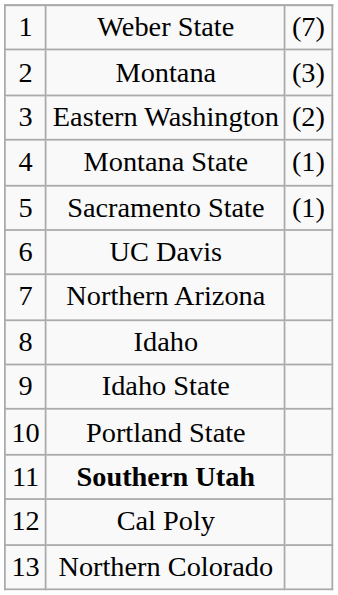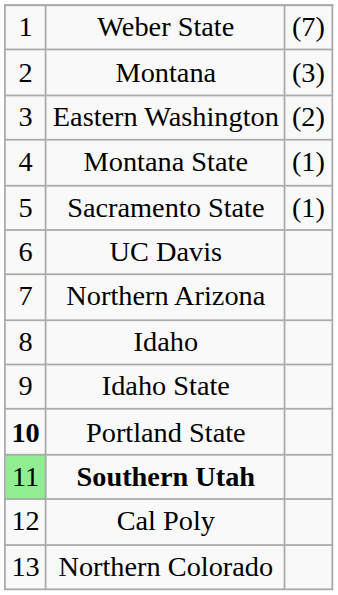(26, 431) normal -> (26, 431) bold
(26, 476) no background -> (26, 476) lightgreen background
